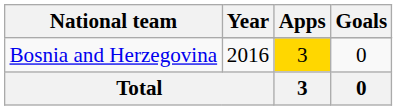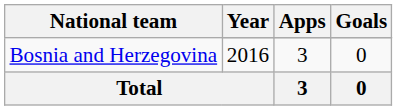(302, 54) gold background -> (302, 54) no background
